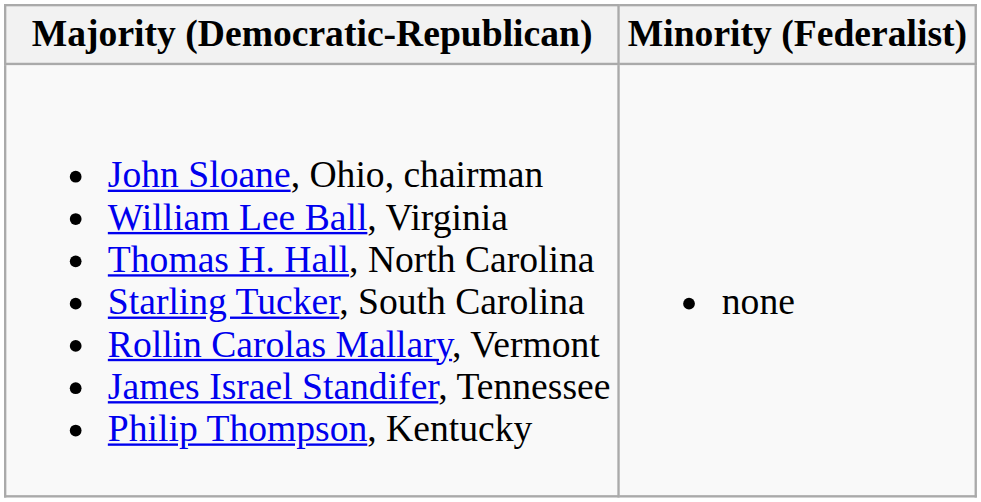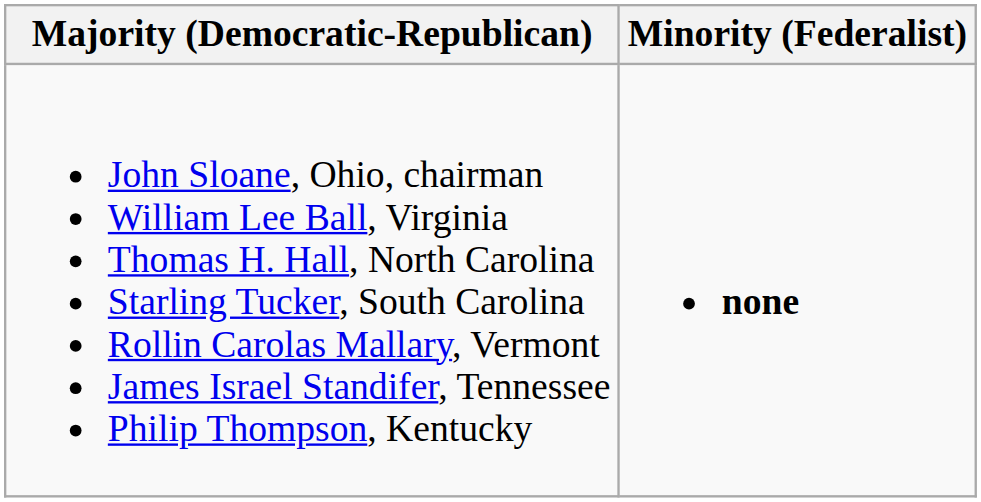(797, 301) normal -> (797, 301) bold
